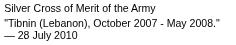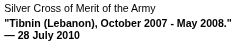(112, 29) normal -> (118, 29) bold
